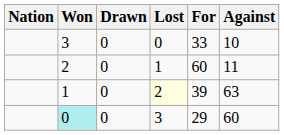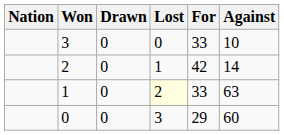(199, 67) 60 -> (199, 67) 42
(231, 67) 11 -> (231, 67) 14
(199, 92) 39 -> (199, 92) 33
(65, 117) paleturquoise background -> (65, 117) no background
